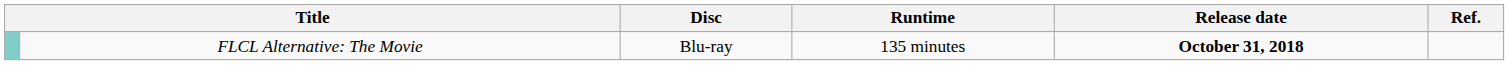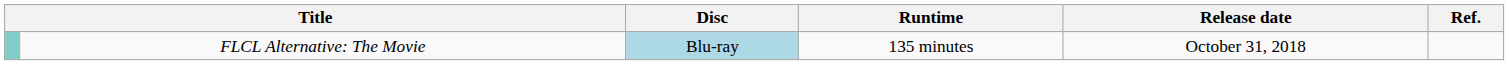(706, 45) no background -> (712, 45) lightblue background
(1241, 45) bold -> (1246, 45) normal
